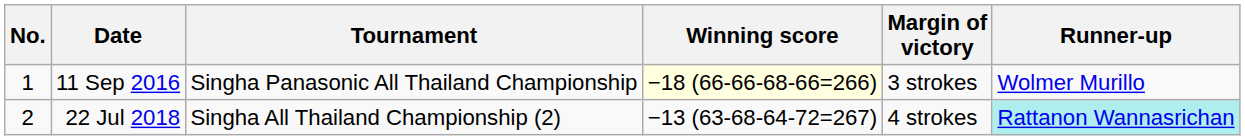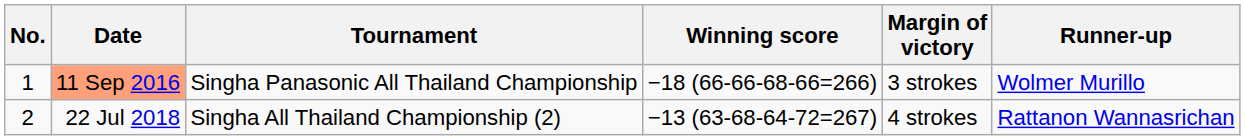(118, 82) no background -> (118, 82) lightsalmon background
(762, 82) lightyellow background -> (762, 82) no background
(1116, 118) paleturquoise background -> (1116, 118) no background
